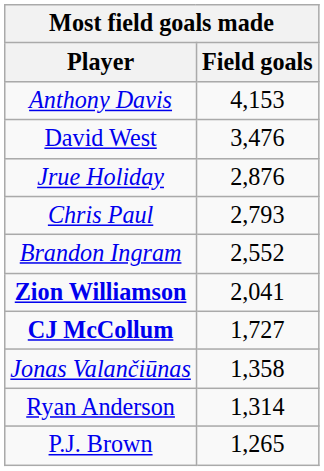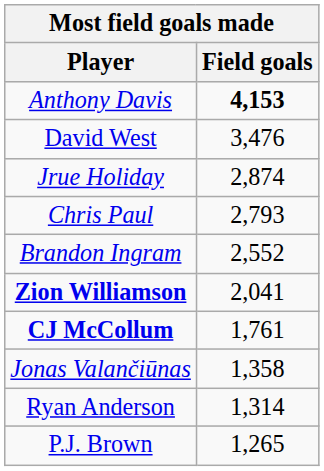(257, 100) normal -> (257, 100) bold
(257, 176) 2,876 -> (257, 176) 2,874
(257, 330) 1,727 -> (257, 330) 1,761
